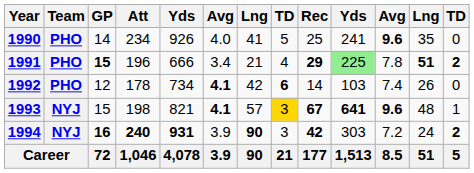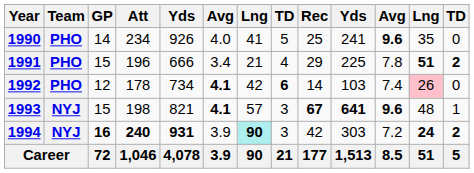(102, 62) bold -> (102, 62) normal
(315, 62) bold -> (315, 62) normal
(353, 62) lightgreen background -> (353, 62) no background
(426, 86) no background -> (426, 86) pink background
(284, 109) gold background -> (284, 109) no background
(254, 132) no background -> (254, 132) paleturquoise background
(315, 132) bold -> (315, 132) normal
(426, 132) normal -> (426, 132) bold
